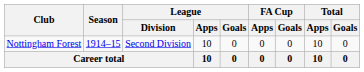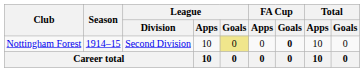(234, 43) no background -> (234, 43) khaki background
(290, 43) normal -> (290, 43) bold
